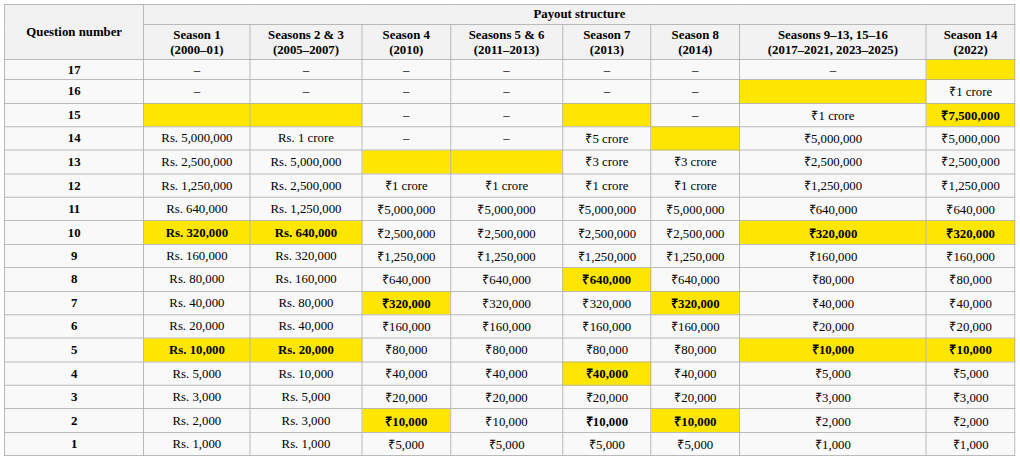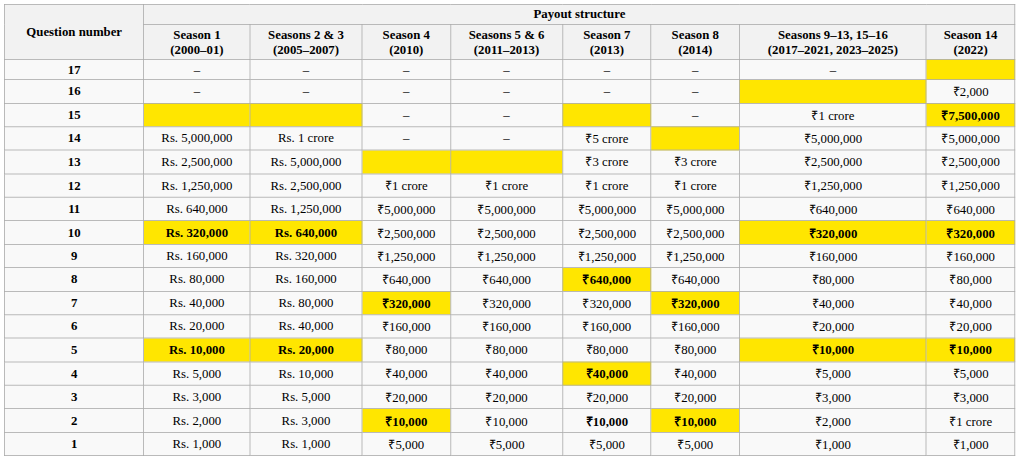(971, 92) ₹1 crore -> (971, 92) ₹2,000
(971, 421) ₹2,000 -> (971, 421) ₹1 crore
